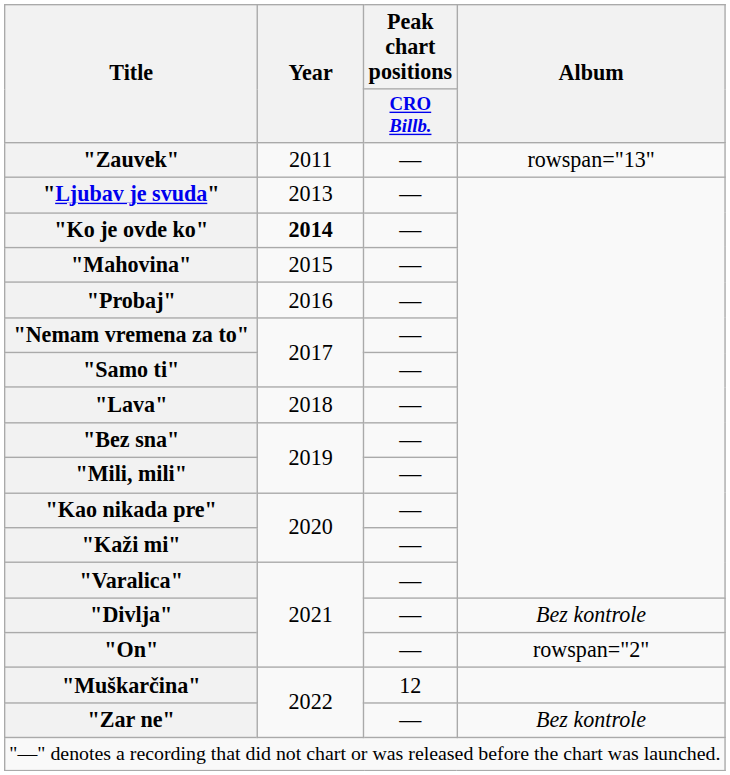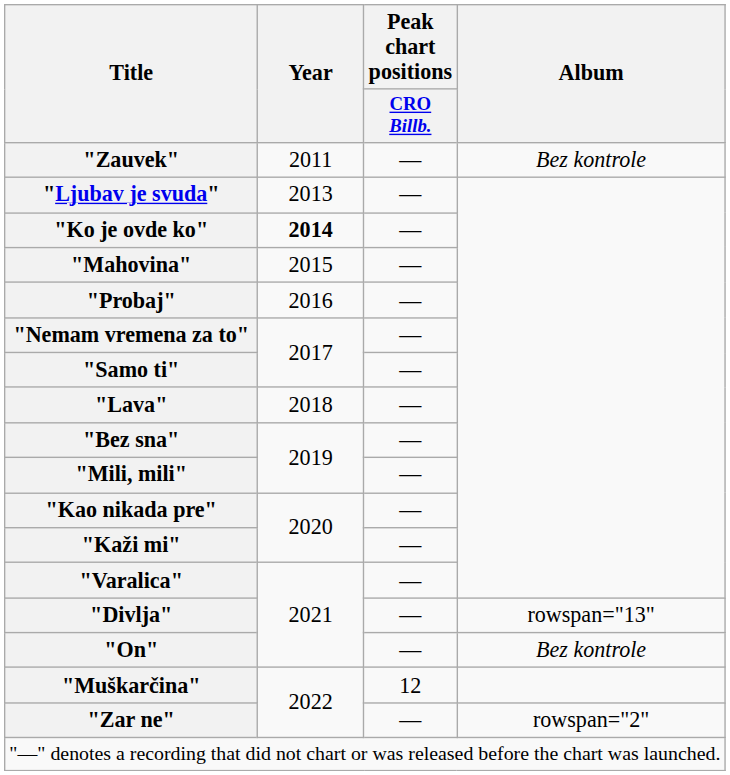(591, 159) rowspan="13" -> (591, 159) Bez kontrole
(591, 614) Bez kontrole -> (591, 614) rowspan="13"
(591, 649) rowspan="2" -> (591, 649) Bez kontrole
(591, 720) Bez kontrole -> (591, 720) rowspan="2"
